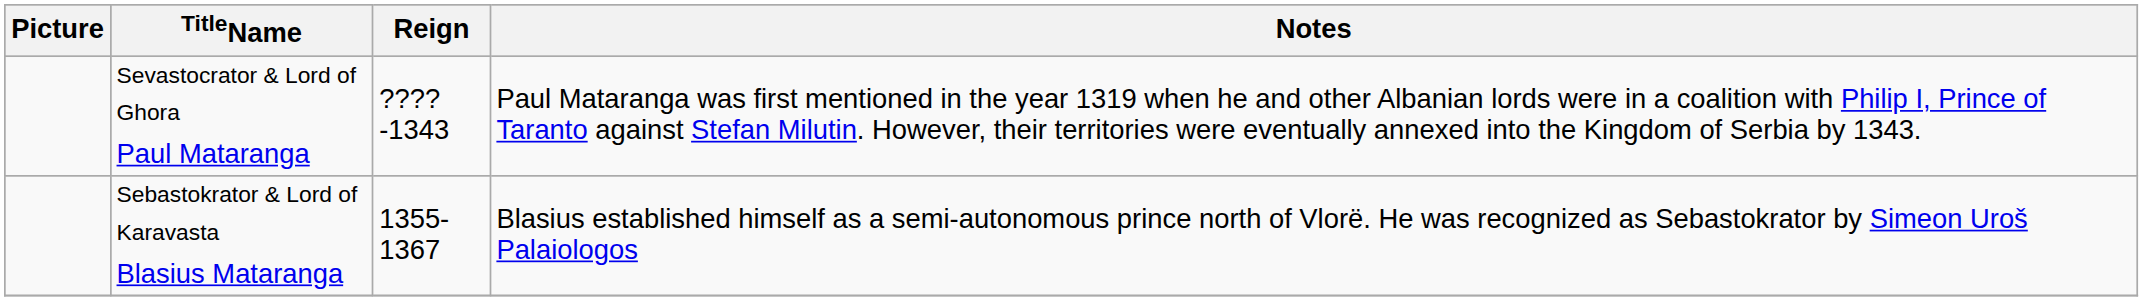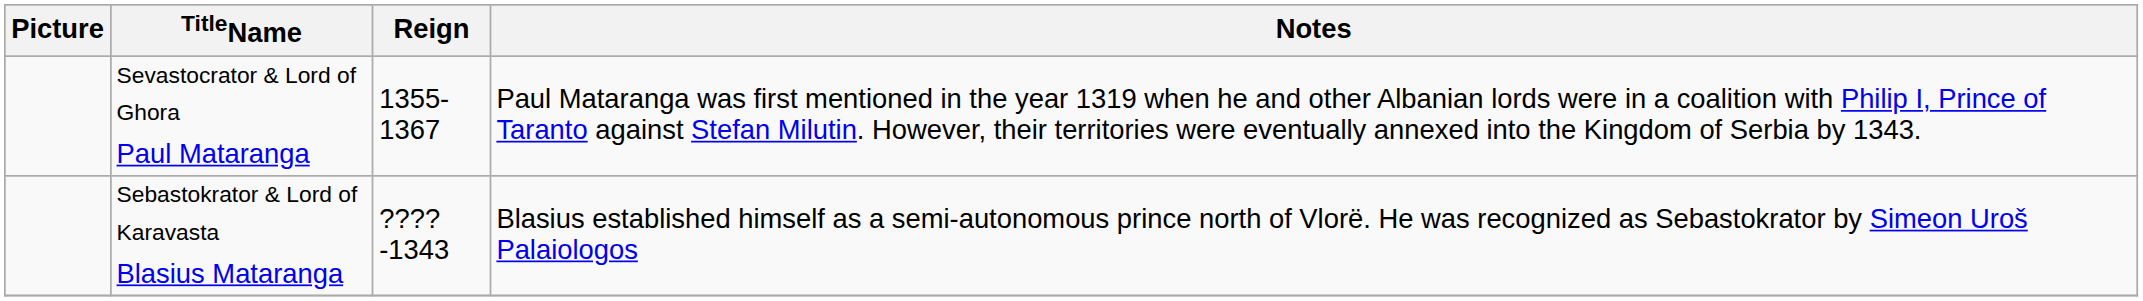(414, 115) ????-1343 -> (414, 115) 1355-1367
(414, 234) 1355-1367 -> (414, 234) ????-1343
